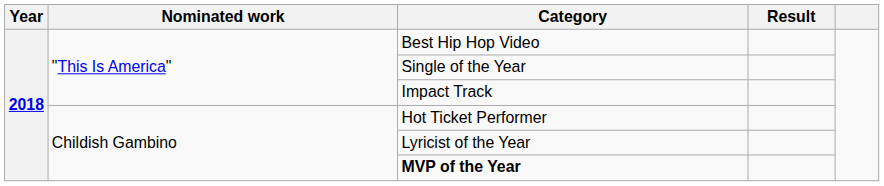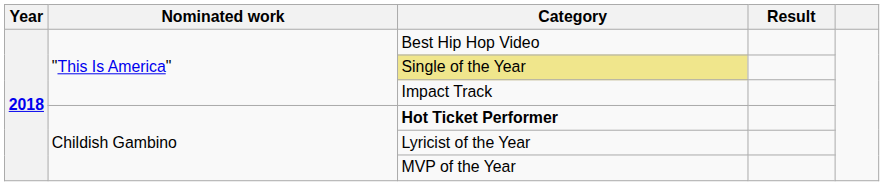(464, 67) no background -> (464, 67) khaki background
(474, 117) normal -> (480, 117) bold
(461, 167) bold -> (459, 167) normal
